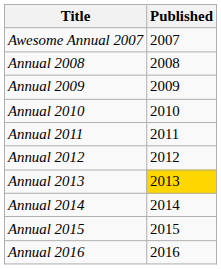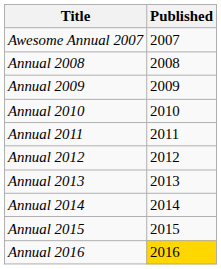(165, 181) gold background -> (165, 181) no background
(165, 252) no background -> (165, 252) gold background
